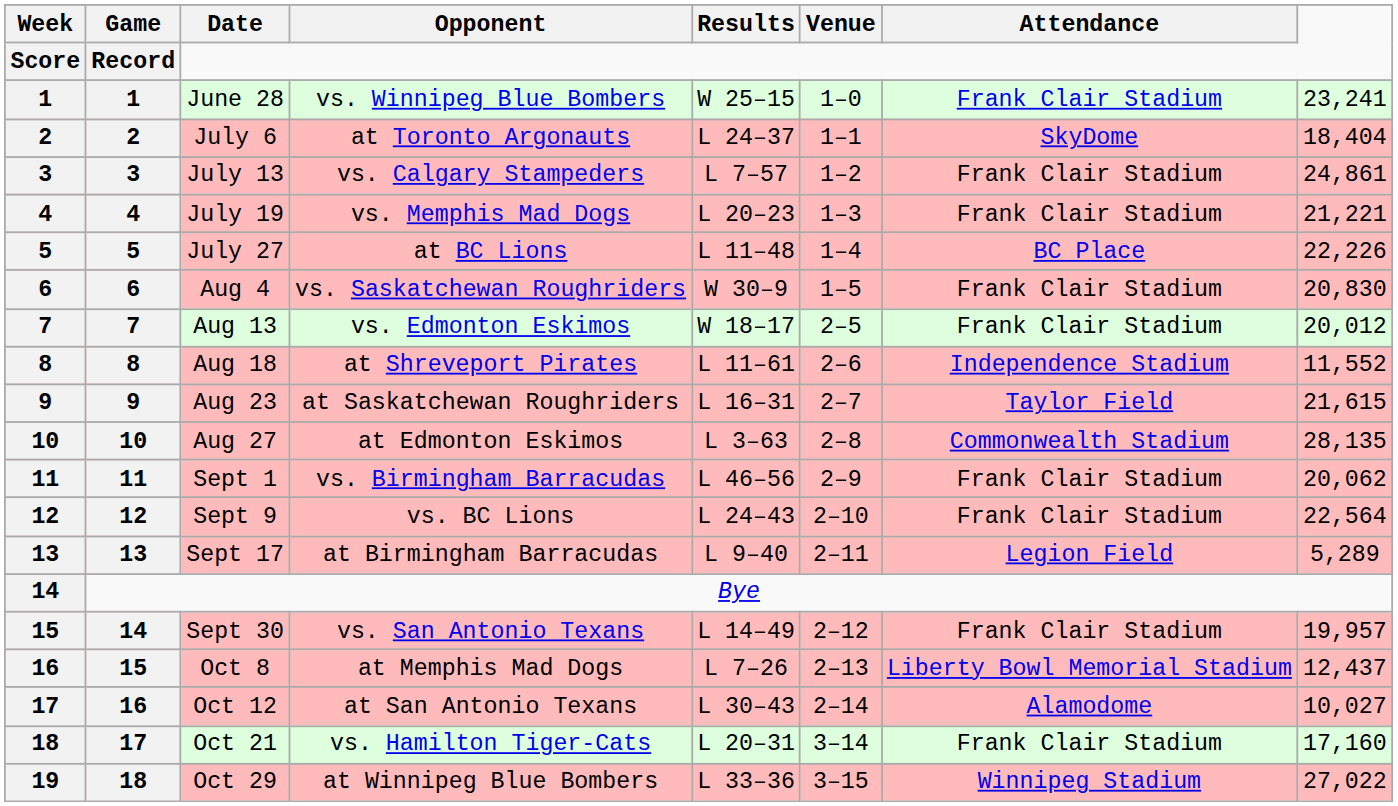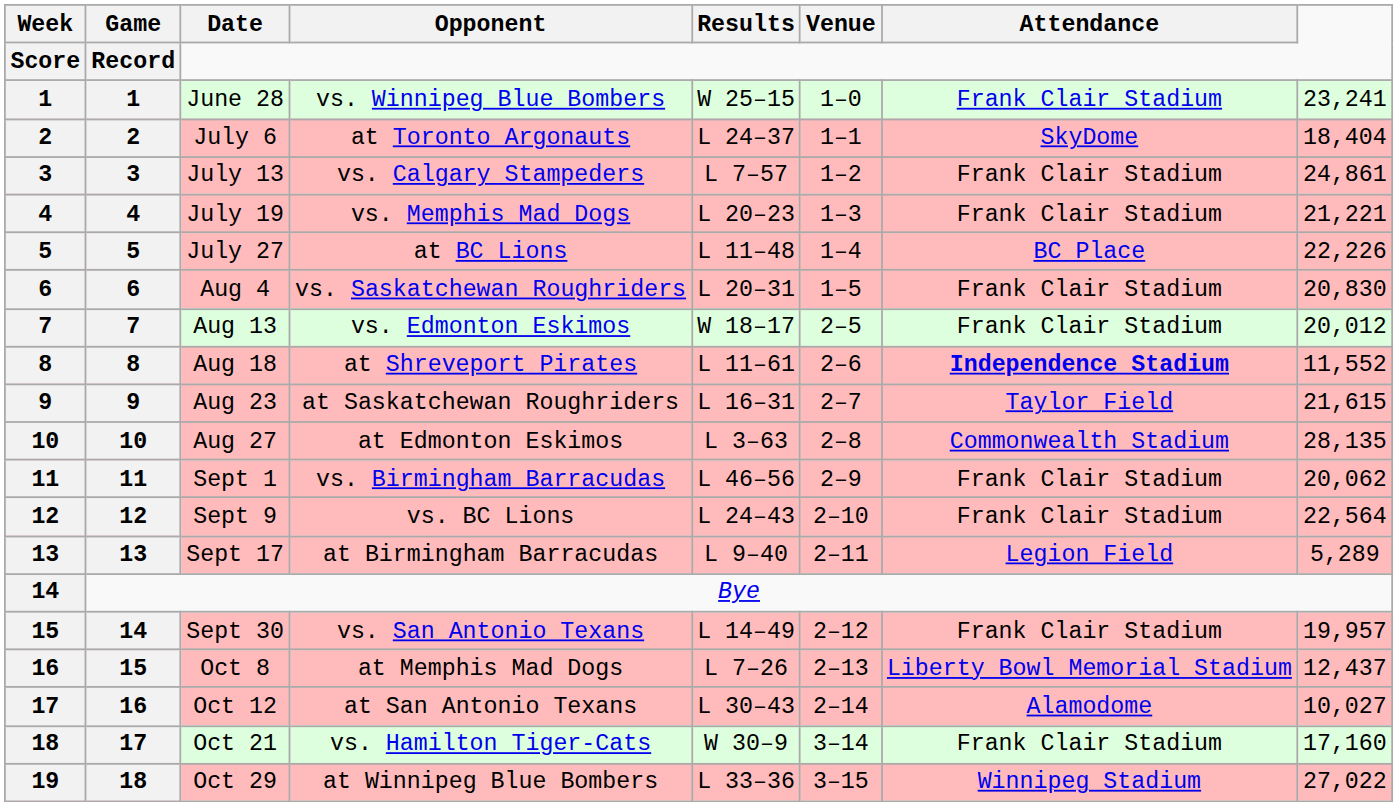(746, 289) W 30–9 -> (746, 289) L 20–31
(1089, 365) normal -> (1089, 365) bold
(746, 744) L 20–31 -> (746, 744) W 30–9
